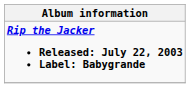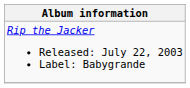(95, 47) bold -> (95, 47) normal
